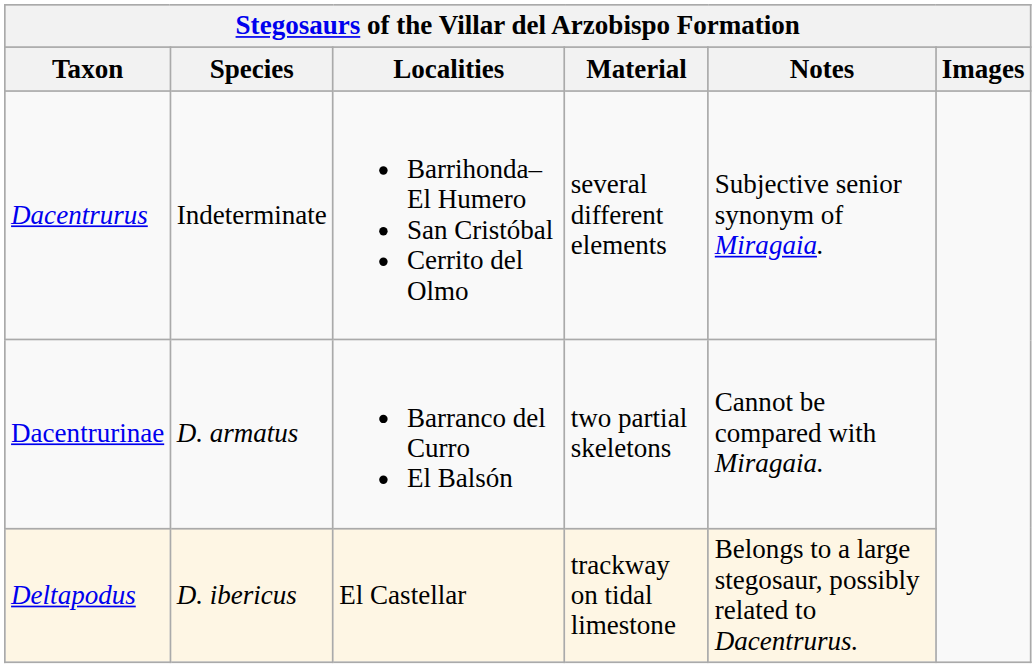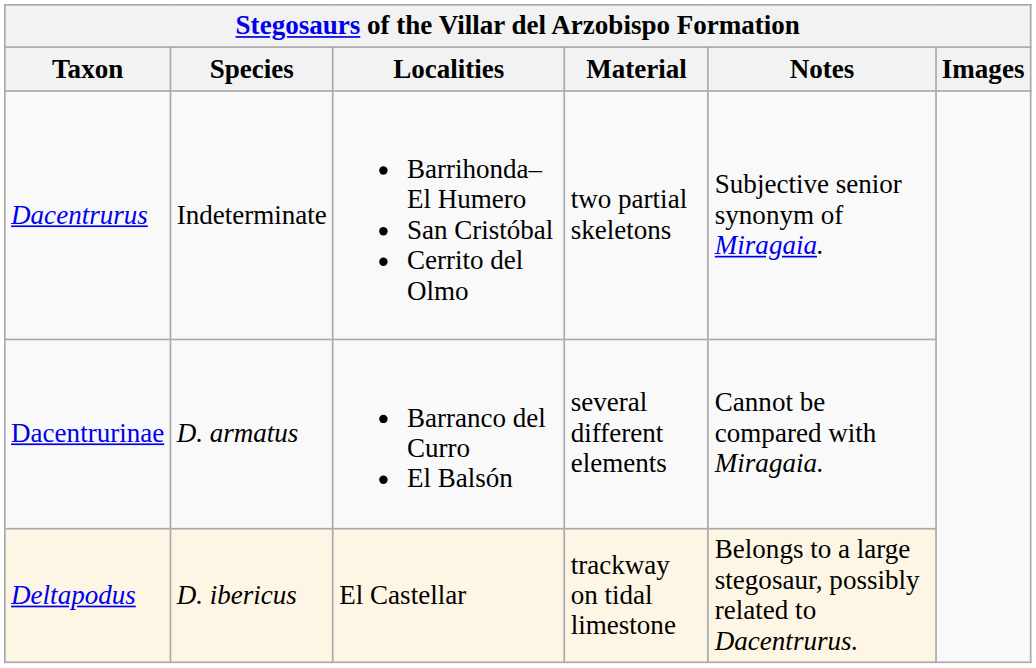(619, 214) several different elements -> (629, 214) two partial skeletons
(629, 433) two partial skeletons -> (619, 433) several different elements
